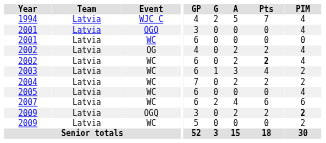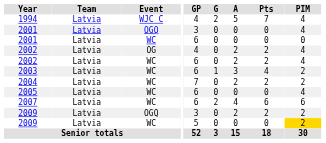(266, 61) bold -> (266, 61) normal
(303, 113) bold -> (303, 113) normal
(303, 123) no background -> (303, 123) gold background
